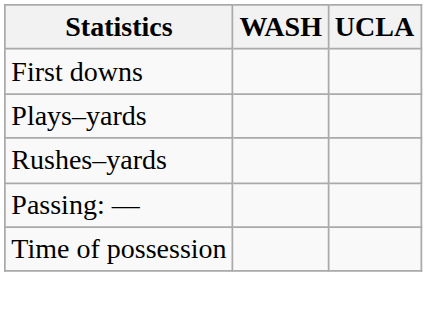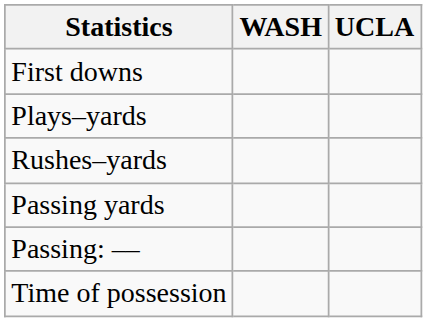+ row: (88, 204)
